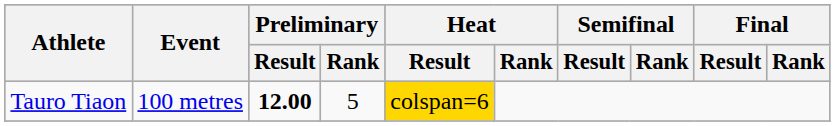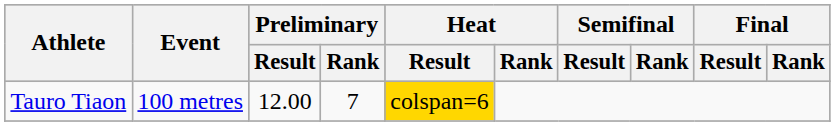(285, 101) bold -> (285, 101) normal
(353, 101) 5 -> (353, 101) 7
